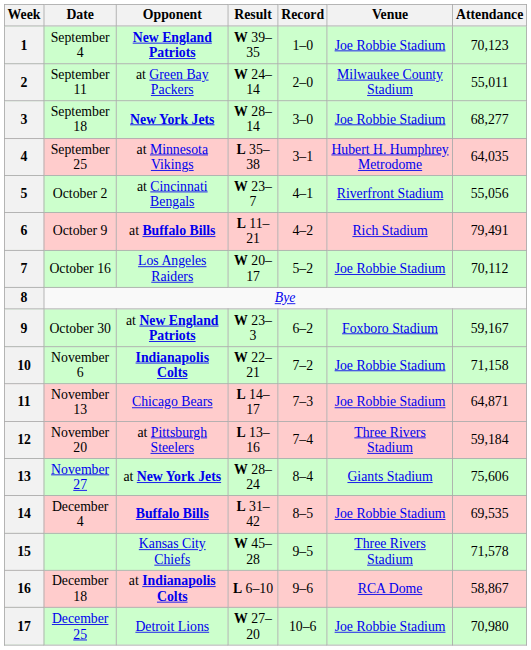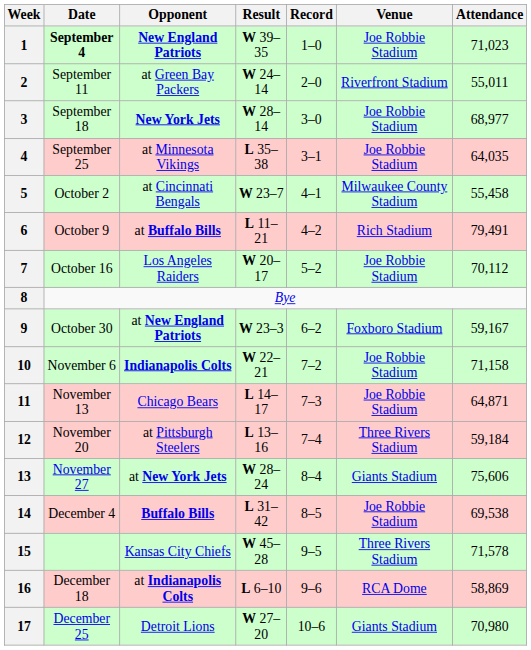(80, 44) normal -> (82, 44) bold
(490, 44) 70,123 -> (490, 44) 71,023
(390, 82) Milwaukee County Stadium -> (394, 82) Riverfront Stadium
(490, 119) 68,277 -> (490, 119) 68,977
(390, 156) Hubert H. Humphrey Metrodome -> (394, 156) Joe Robbie Stadium
(390, 194) Riverfront Stadium -> (394, 194) Milwaukee County Stadium
(490, 194) 55,056 -> (490, 194) 55,458
(490, 514) 69,535 -> (490, 514) 69,538
(490, 589) 58,867 -> (490, 589) 58,869
(390, 626) Joe Robbie Stadium -> (394, 626) Giants Stadium
